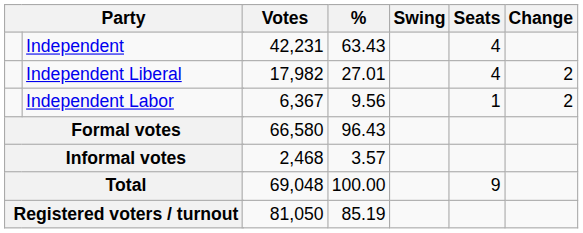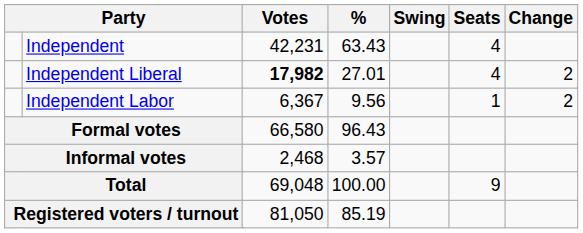(297, 74) normal -> (297, 74) bold
